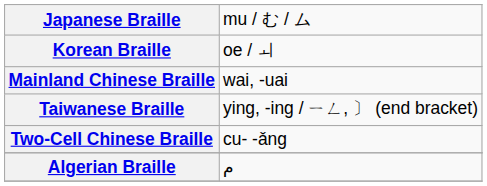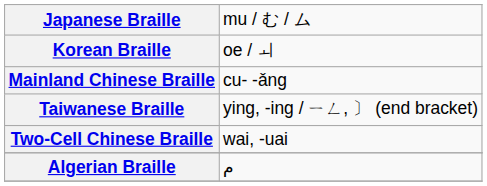(256, 80) wai, -uai -> (255, 80) cu- -ǎng
(255, 138) cu- -ǎng -> (256, 138) wai, -uai
